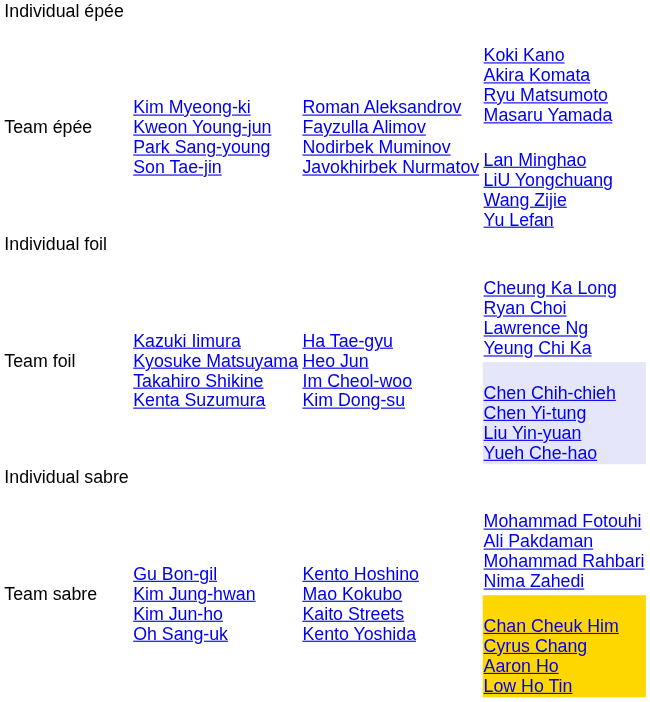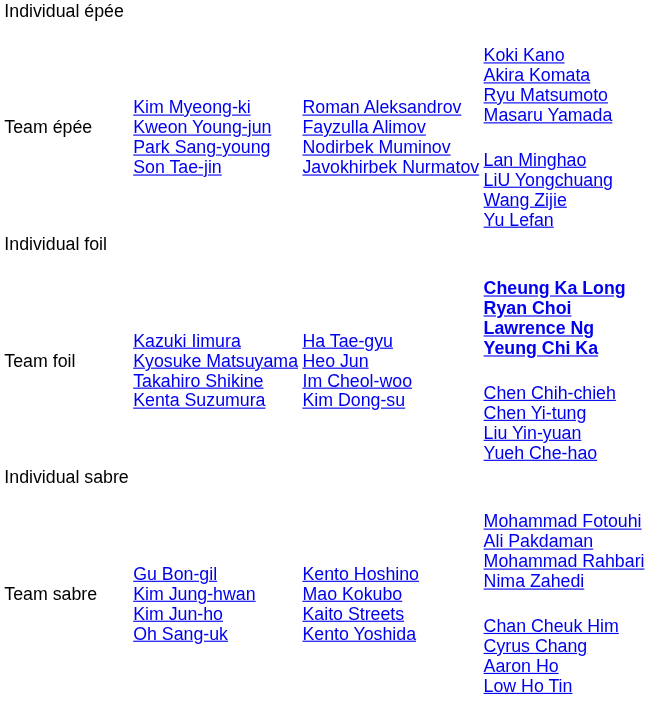(550, 318) normal -> (555, 318) bold
(550, 423) lavender background -> (550, 423) no background
(551, 656) gold background -> (551, 656) no background
